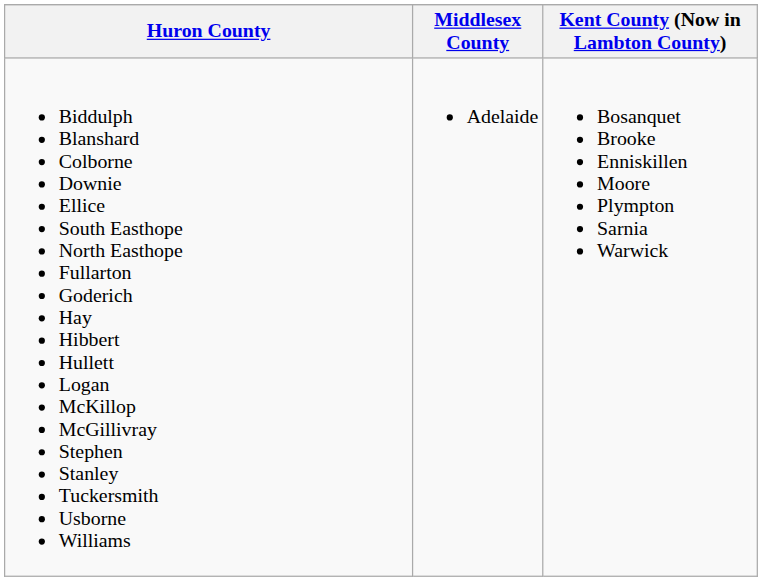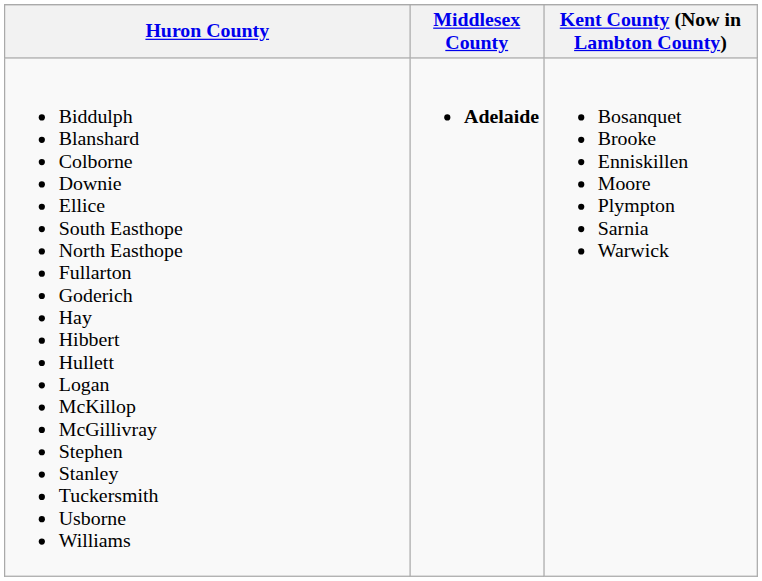(478, 116) normal -> (477, 116) bold
